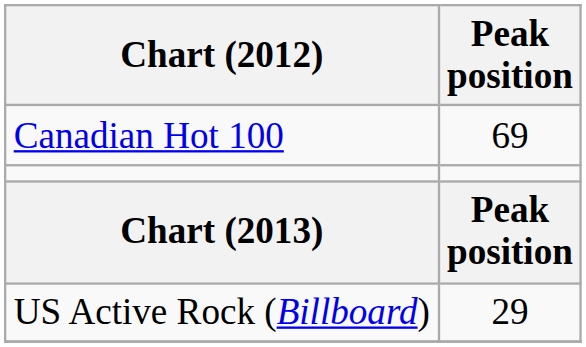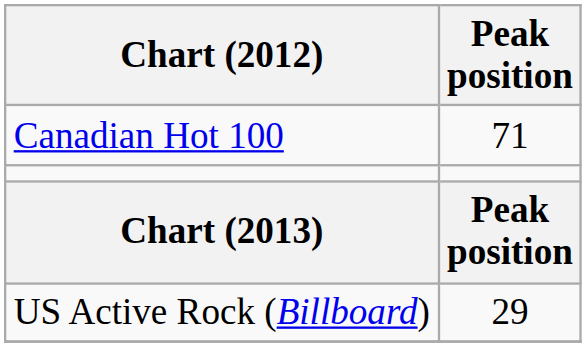(510, 134) 69 -> (510, 134) 71
